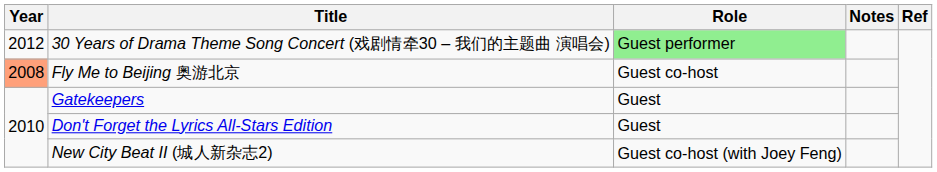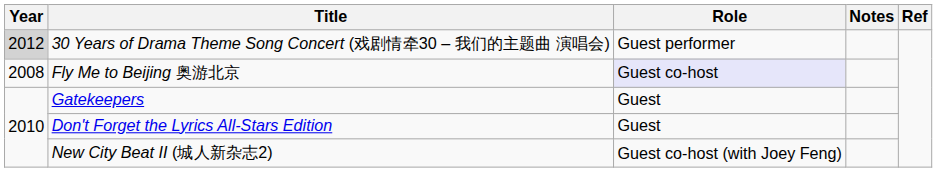(26, 44) no background -> (26, 44) lightgrey background
(676, 44) lightgreen background -> (676, 44) no background
(26, 73) lightsalmon background -> (26, 73) no background
(668, 73) no background -> (668, 73) lavender background
